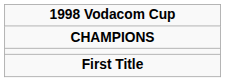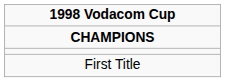(113, 65) bold -> (113, 65) normal
